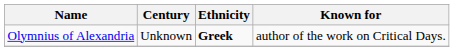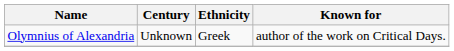(215, 35) bold -> (214, 35) normal
